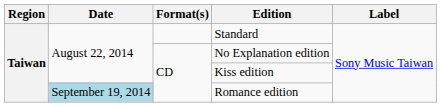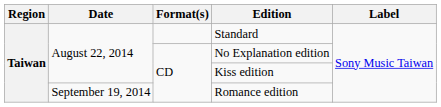(101, 92) lightblue background -> (101, 92) no background
